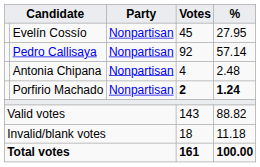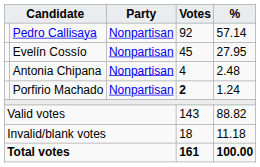rows swapped: (55, 52) <-> (50, 33)
(228, 90) bold -> (228, 90) normal
